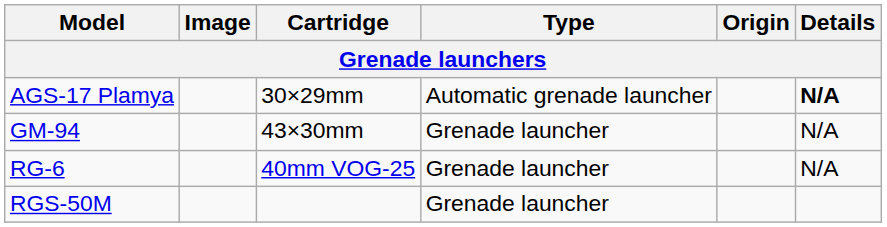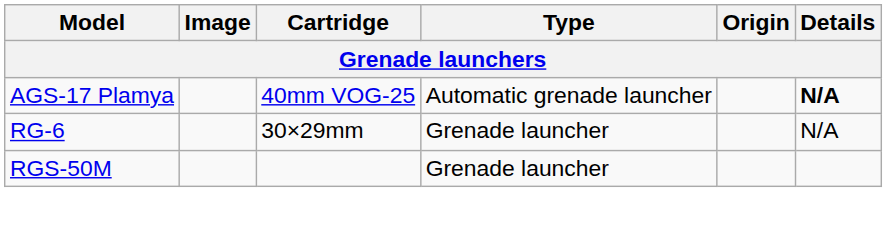(312, 95) 30×29mm -> (338, 95) 40mm VOG-25
- row: (45, 131)
(338, 167) 40mm VOG-25 -> (312, 131) 30×29mm
